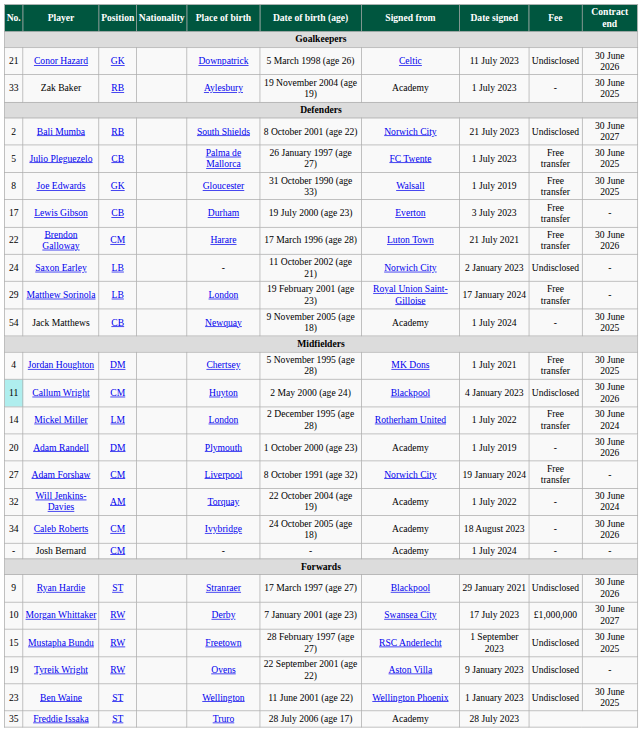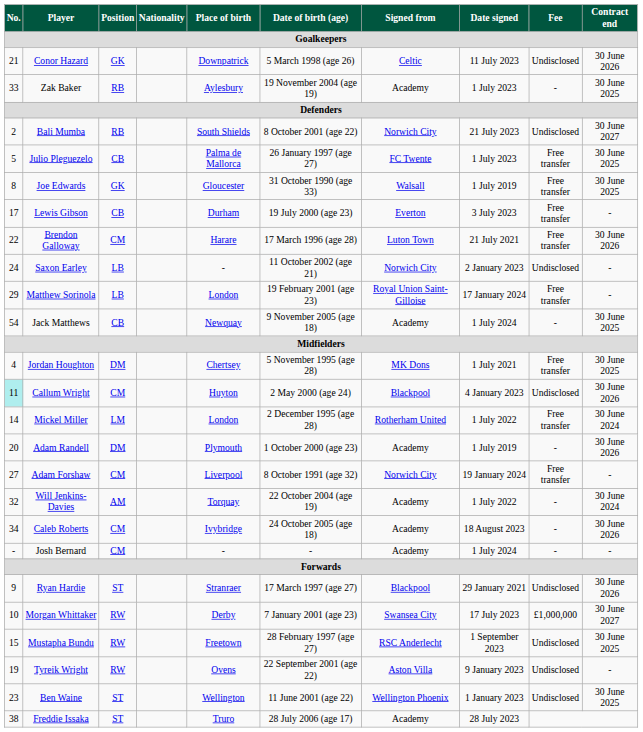(14, 718) 35 -> (14, 718) 38
